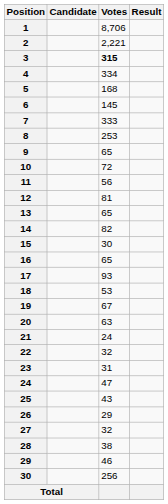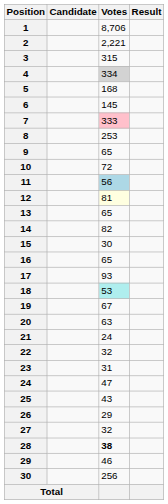(109, 58) bold -> (109, 58) normal
(109, 74) no background -> (109, 74) lightgrey background
(109, 120) no background -> (109, 120) pink background
(107, 182) no background -> (107, 182) lightblue background
(107, 197) no background -> (107, 197) lightyellow background
(107, 290) no background -> (107, 290) paleturquoise background
(107, 445) normal -> (107, 445) bold
